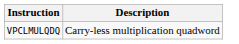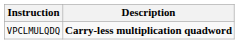(142, 30) normal -> (149, 30) bold
